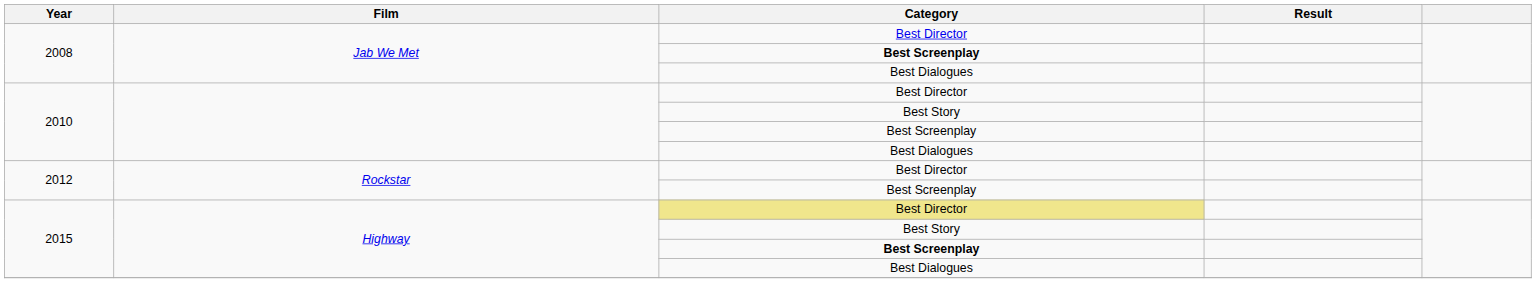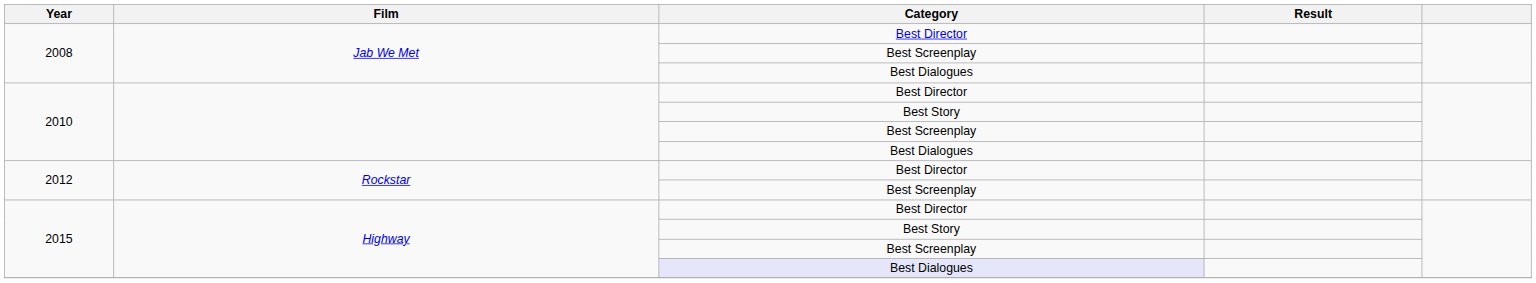(931, 53) bold -> (931, 53) normal
(931, 209) khaki background -> (931, 209) no background
(931, 248) bold -> (931, 248) normal
(931, 268) no background -> (931, 268) lavender background
